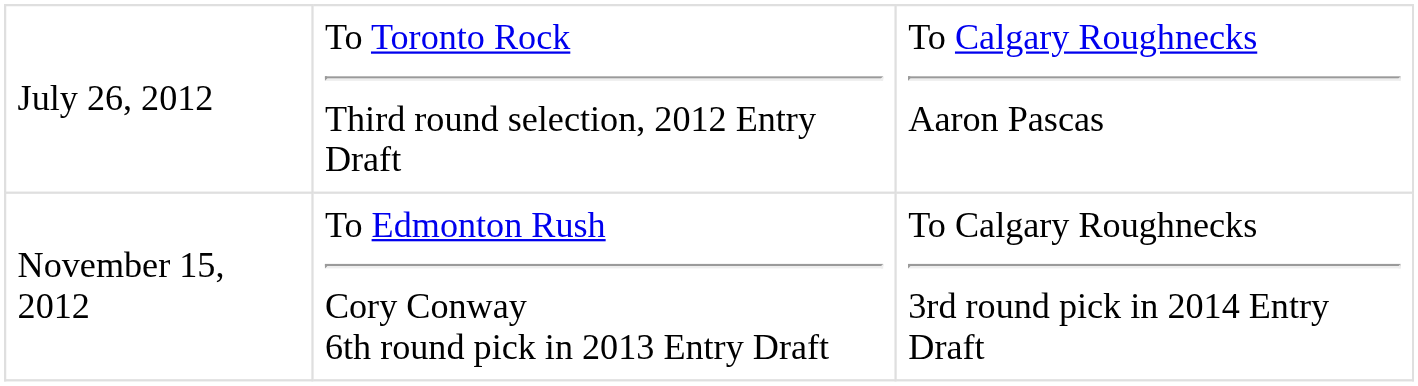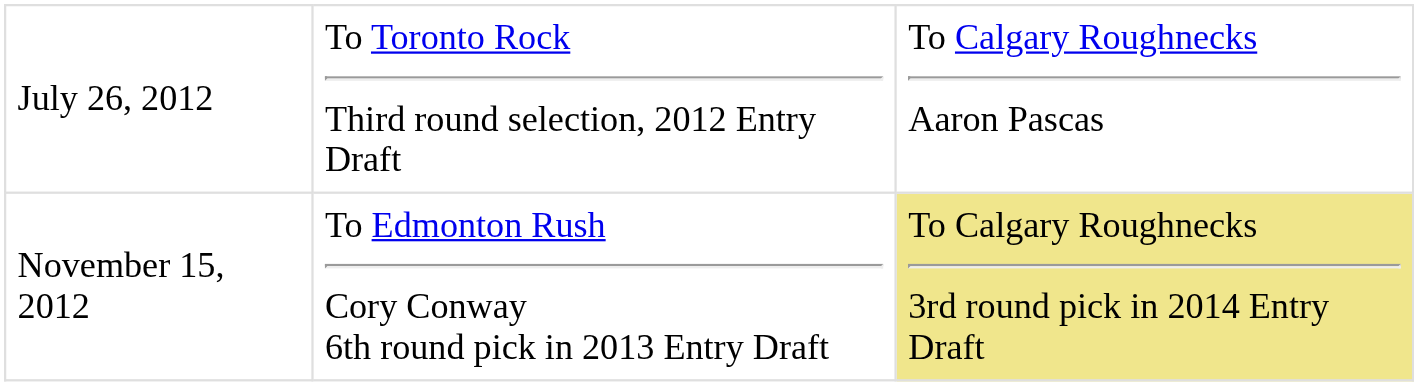(1154, 285) no background -> (1154, 285) khaki background
